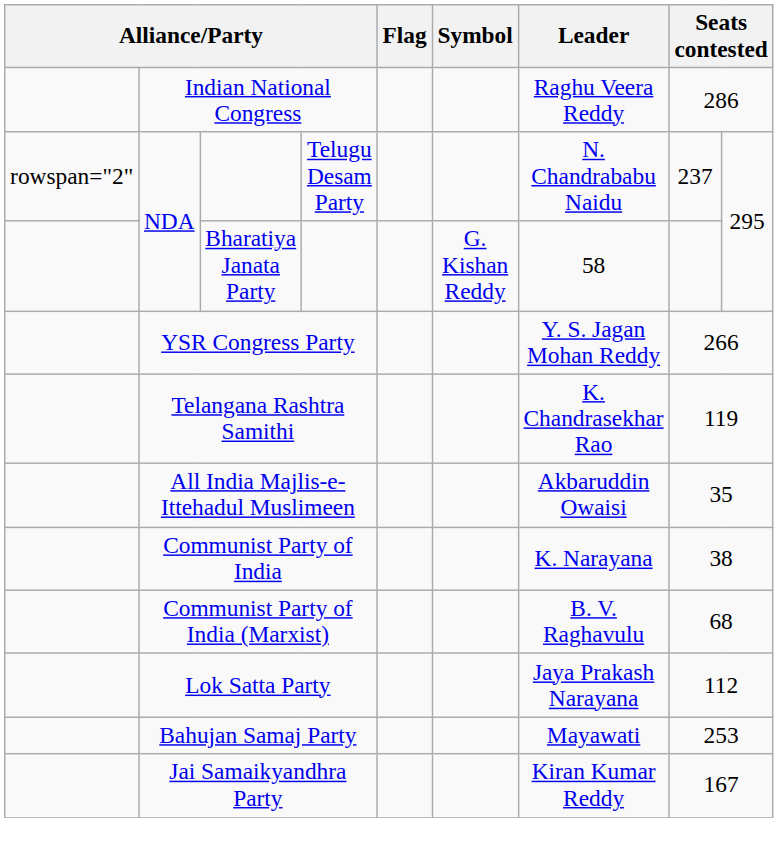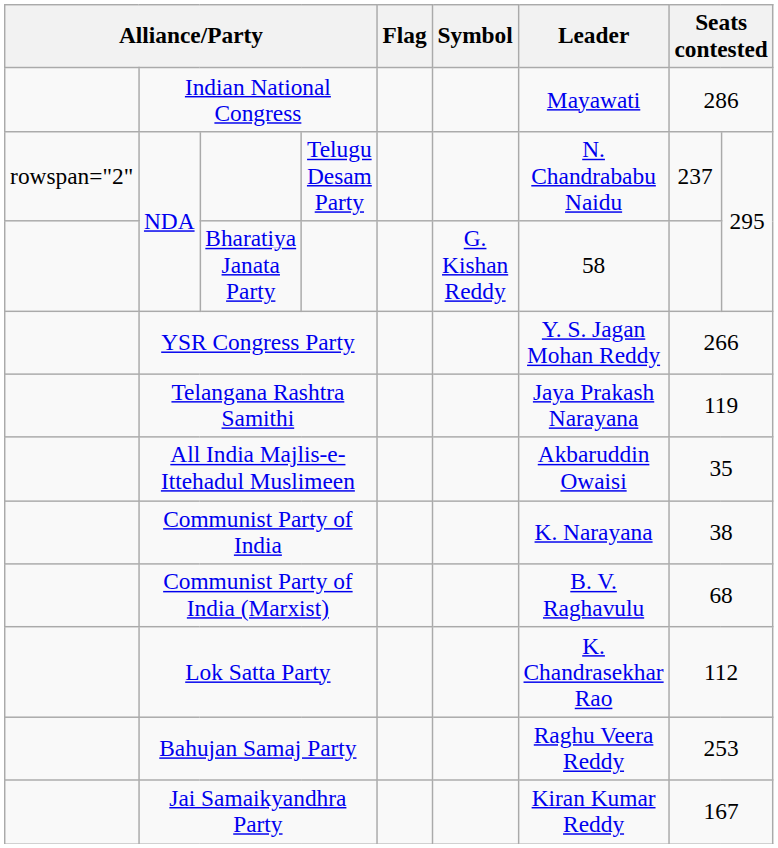(594, 99) Raghu Veera Reddy -> (594, 99) Mayawati
(594, 418) K. Chandrasekhar Rao -> (594, 405) Jaya Prakash Narayana
(594, 684) Jaya Prakash Narayana -> (594, 671) K. Chandrasekhar Rao
(594, 735) Mayawati -> (594, 748) Raghu Veera Reddy
